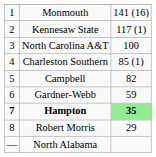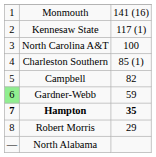(12, 95) no background -> (12, 95) lightgreen background
(131, 111) lightgreen background -> (131, 111) no background
